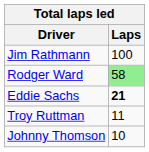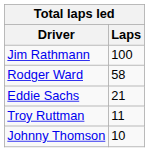(118, 75) lightgreen background -> (118, 75) no background
(118, 95) bold -> (118, 95) normal
